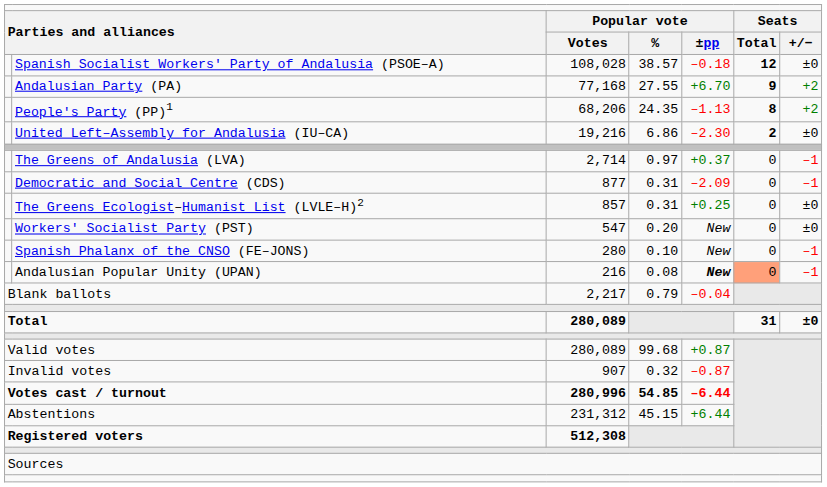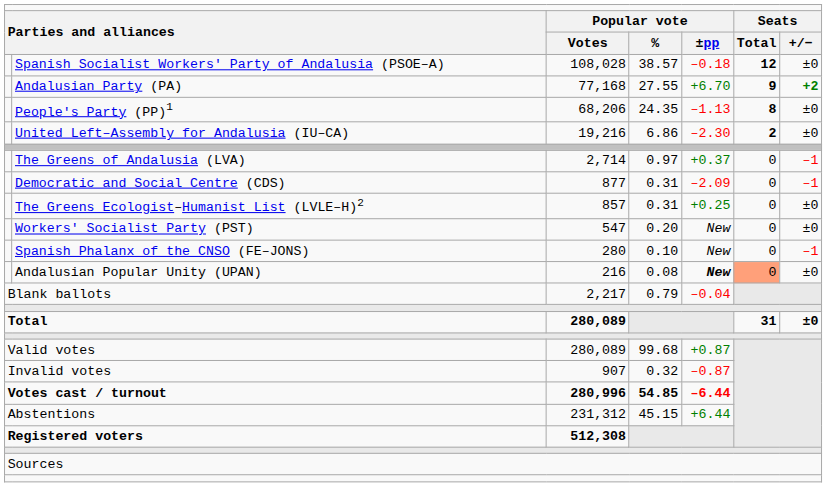(811, 86) normal -> (811, 86) bold
(811, 110) +2 -> (811, 110) ±0
(811, 272) –1 -> (811, 272) ±0
